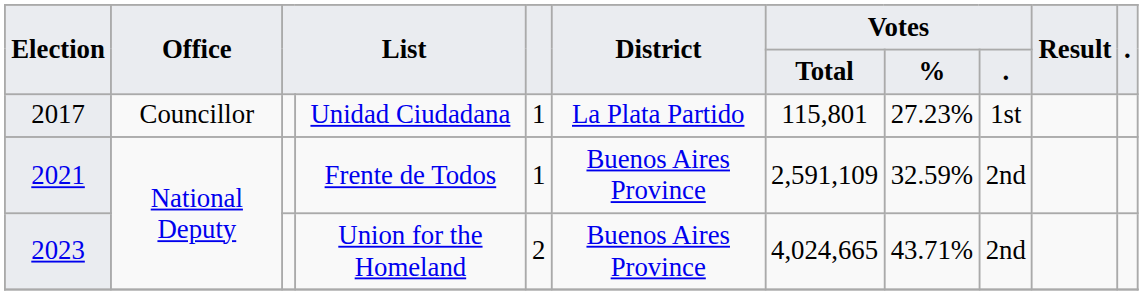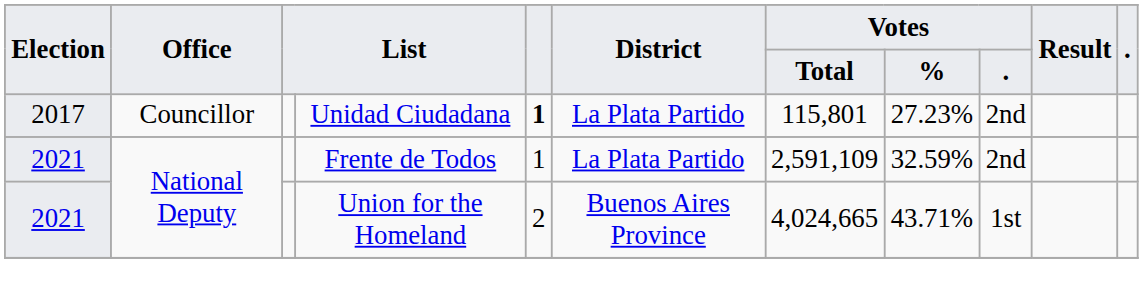(539, 115) normal -> (539, 115) bold
(1006, 115) 1st -> (1006, 115) 2nd
(658, 175) Buenos Aires Province -> (658, 159) La Plata Partido
(58, 251) 2023 -> (58, 219) 2021
(1006, 251) 2nd -> (1006, 219) 1st
